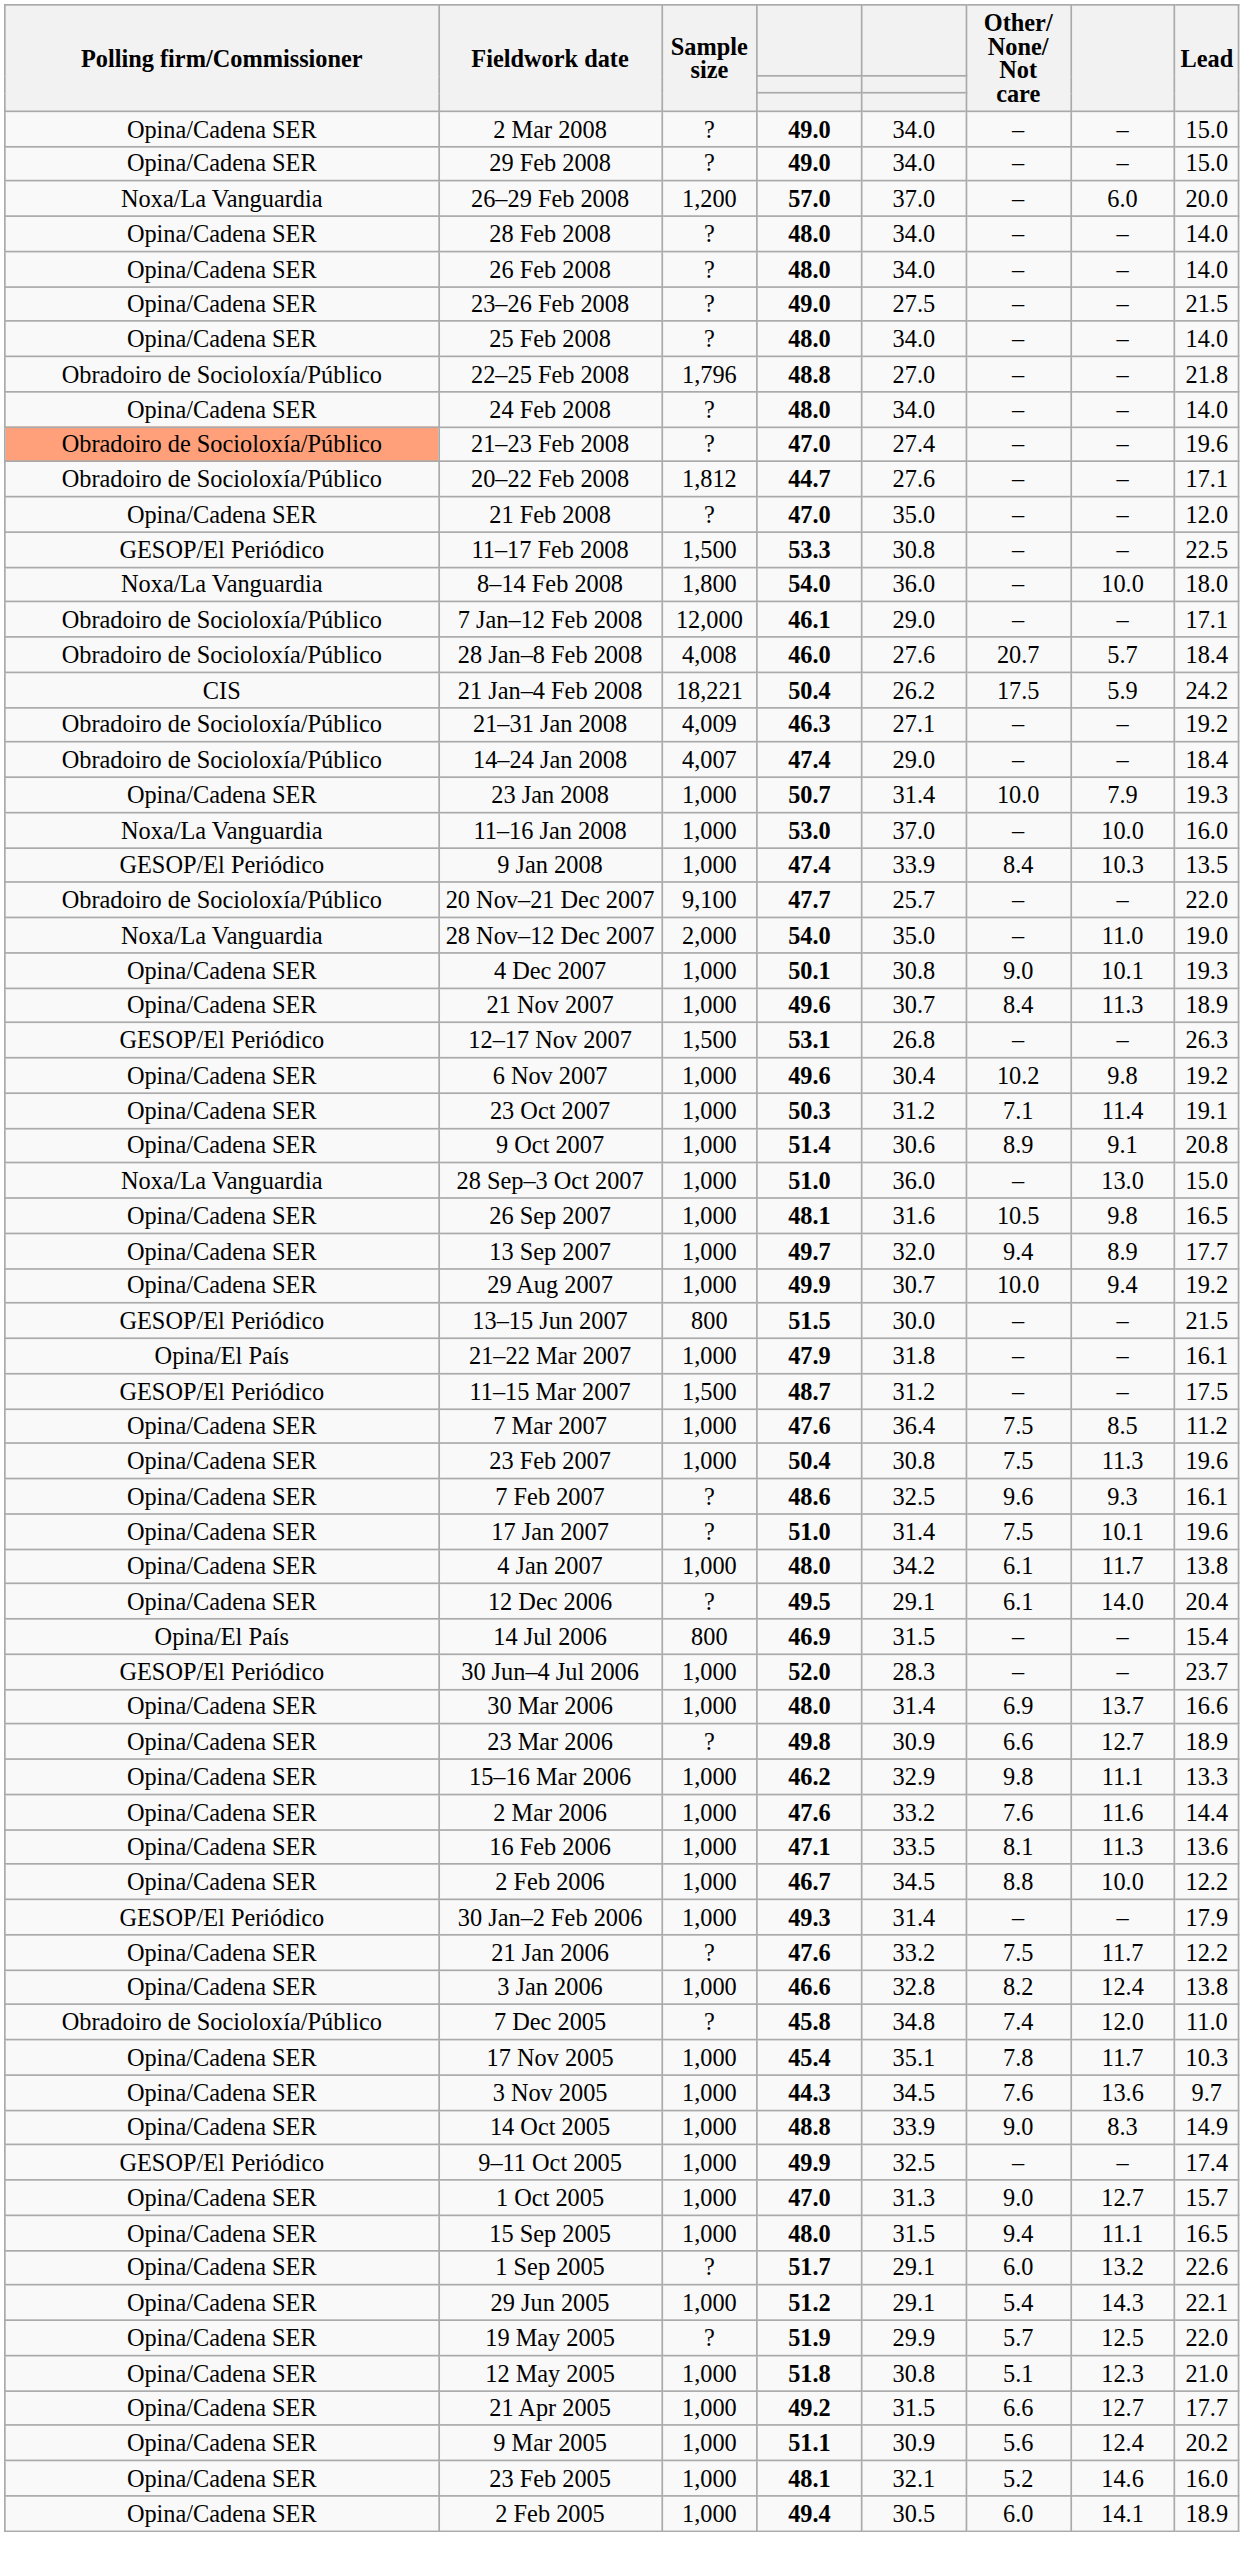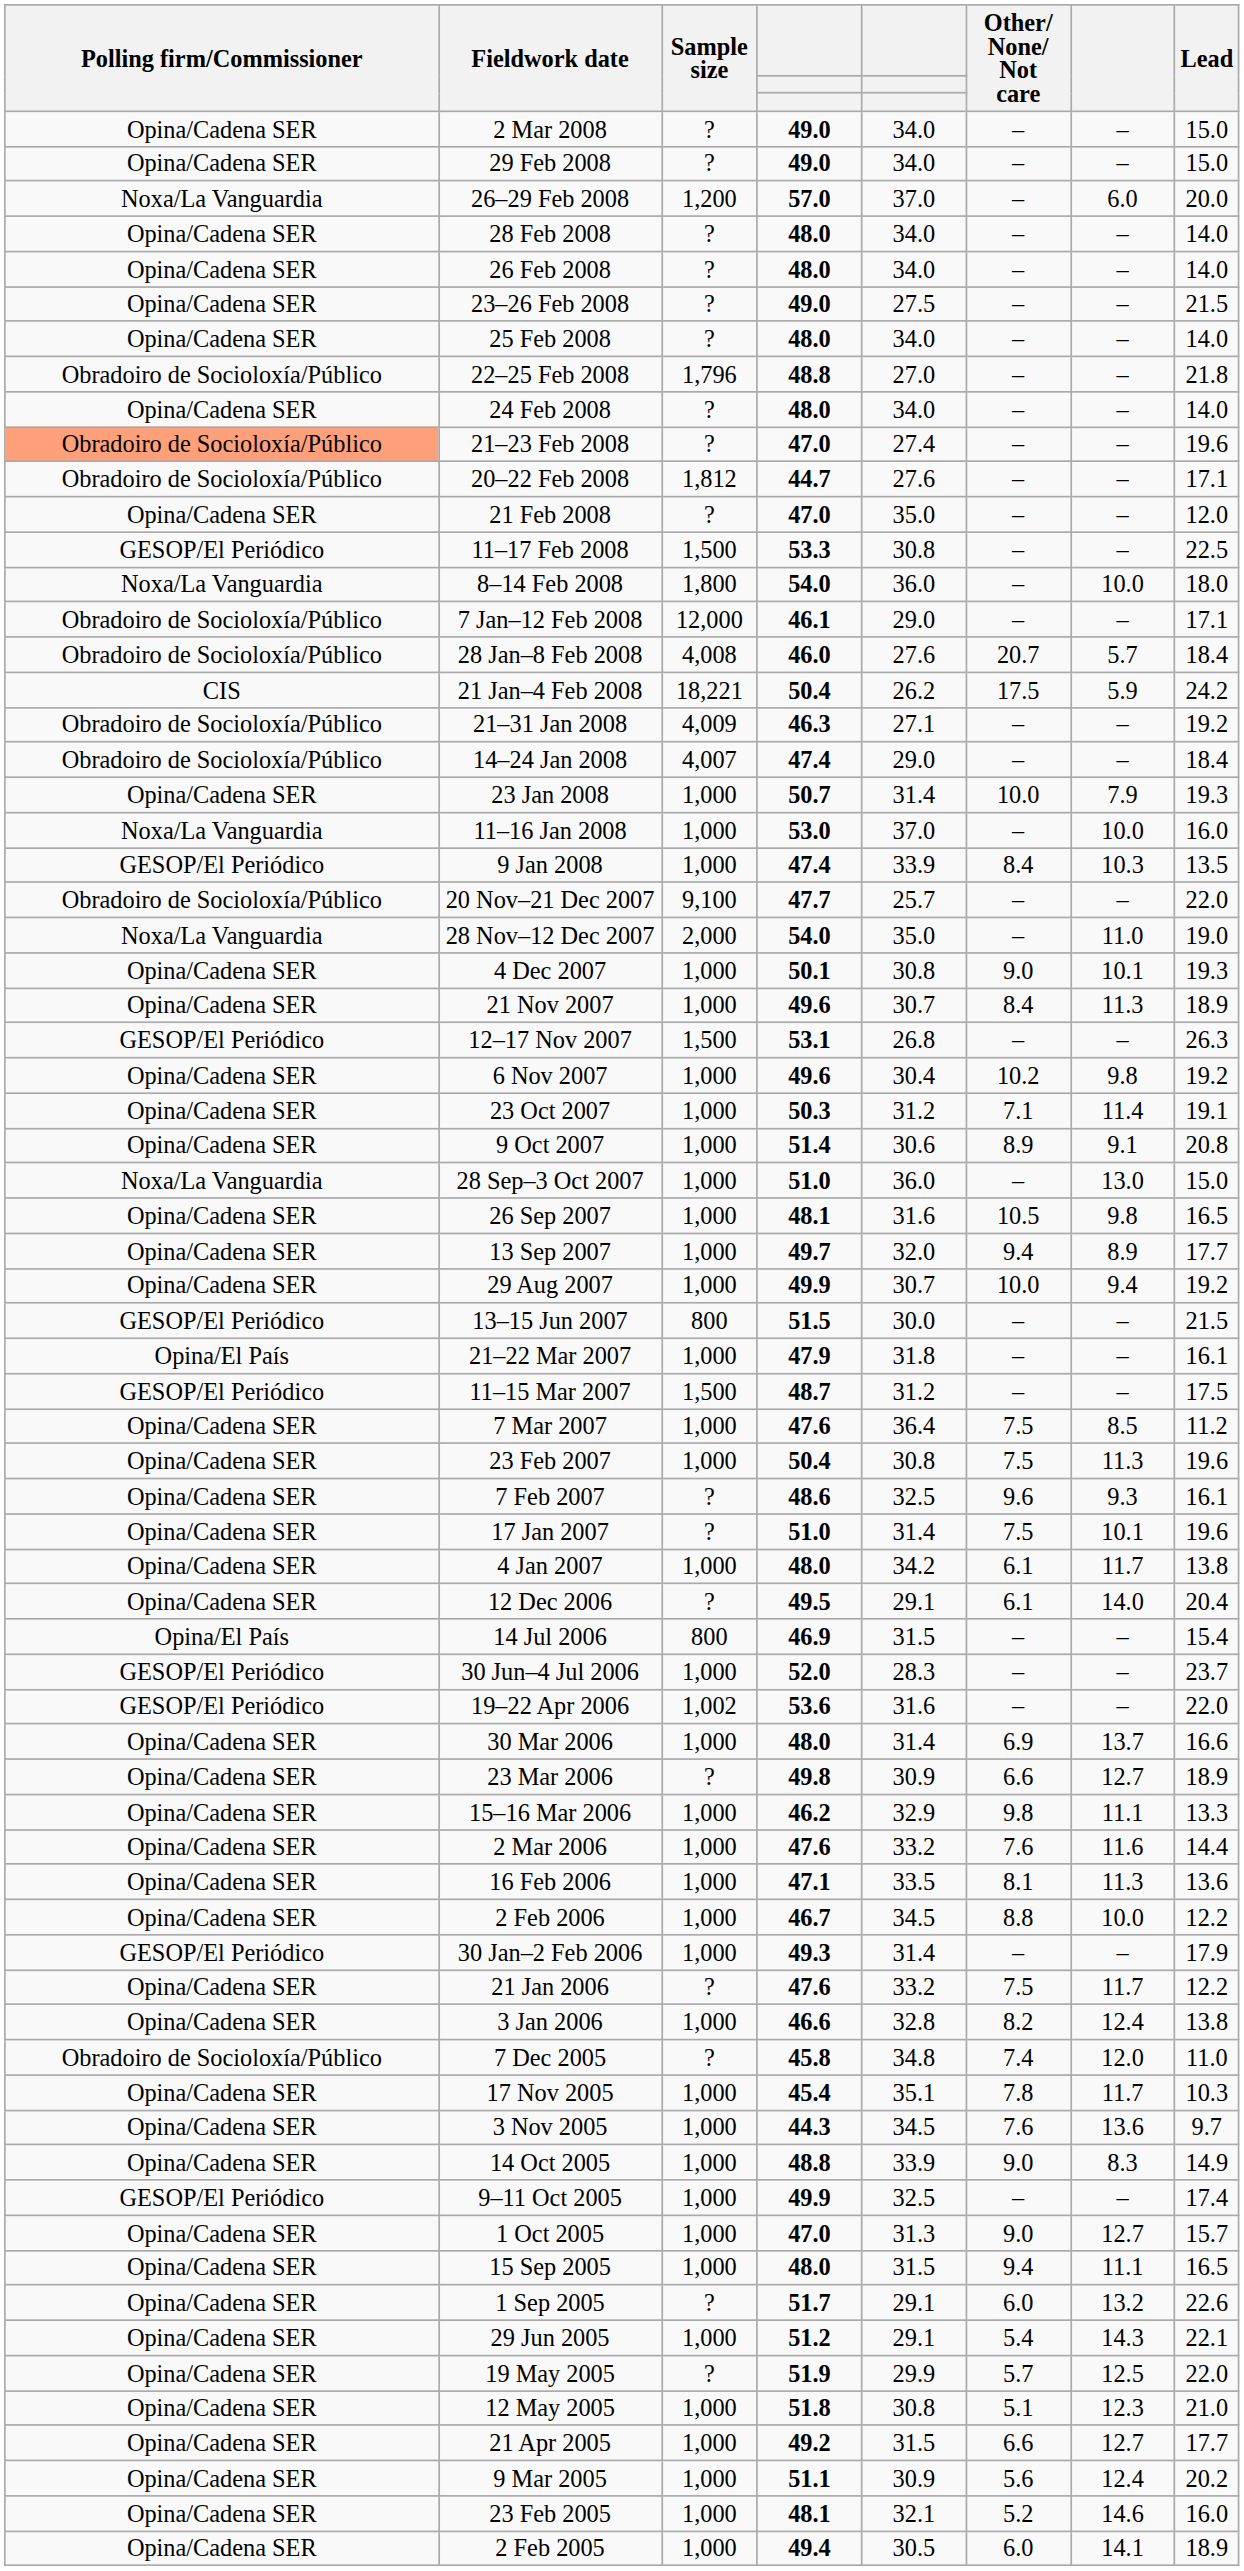+ row: (550, 1707)
